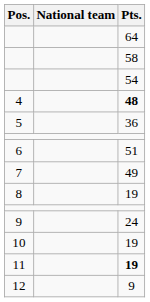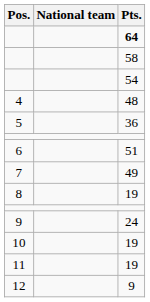(132, 37) normal -> (132, 37) bold
(132, 101) bold -> (132, 101) normal
(132, 264) bold -> (132, 264) normal
